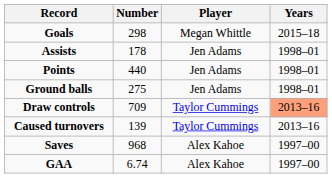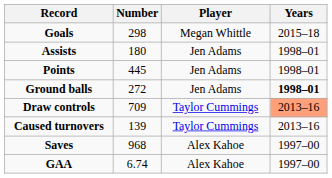(137, 51) 178 -> (137, 51) 180
(137, 70) 440 -> (137, 70) 445
(137, 88) 275 -> (137, 88) 272
(299, 88) normal -> (299, 88) bold
